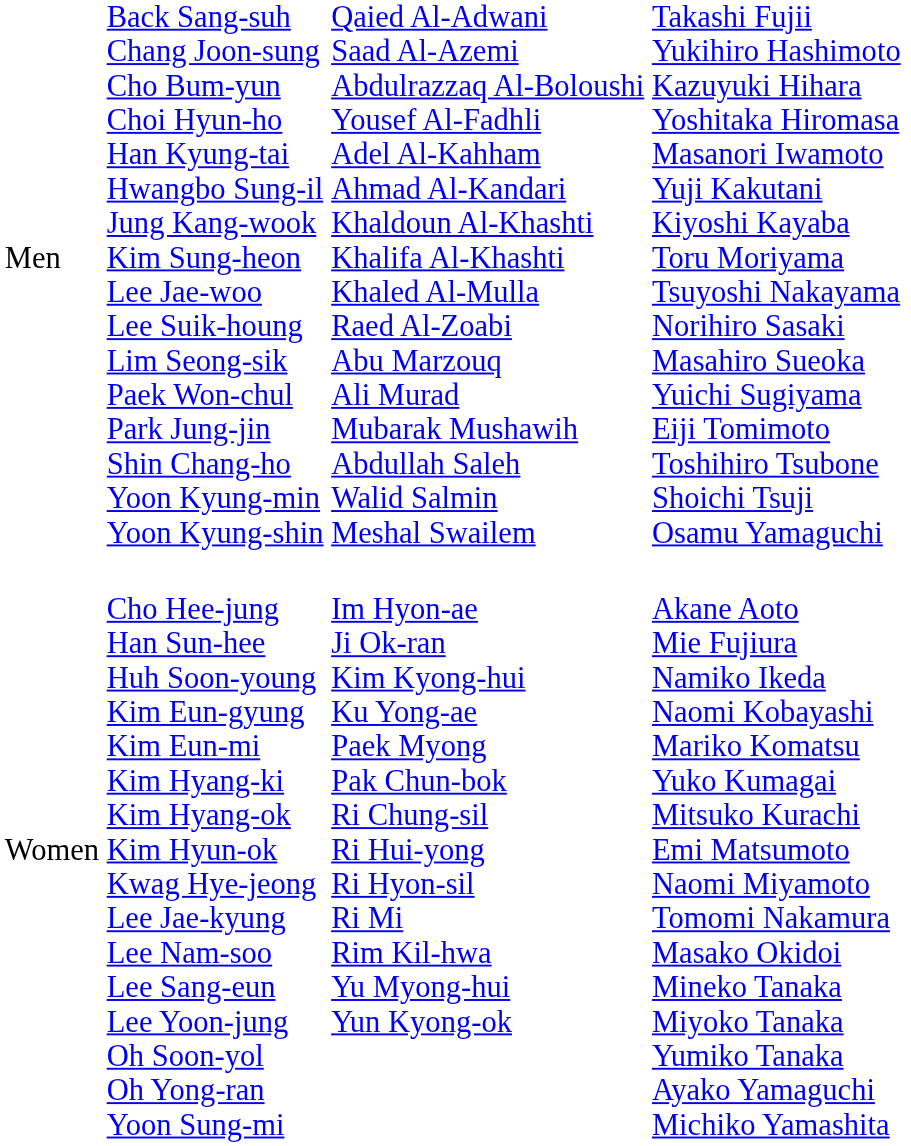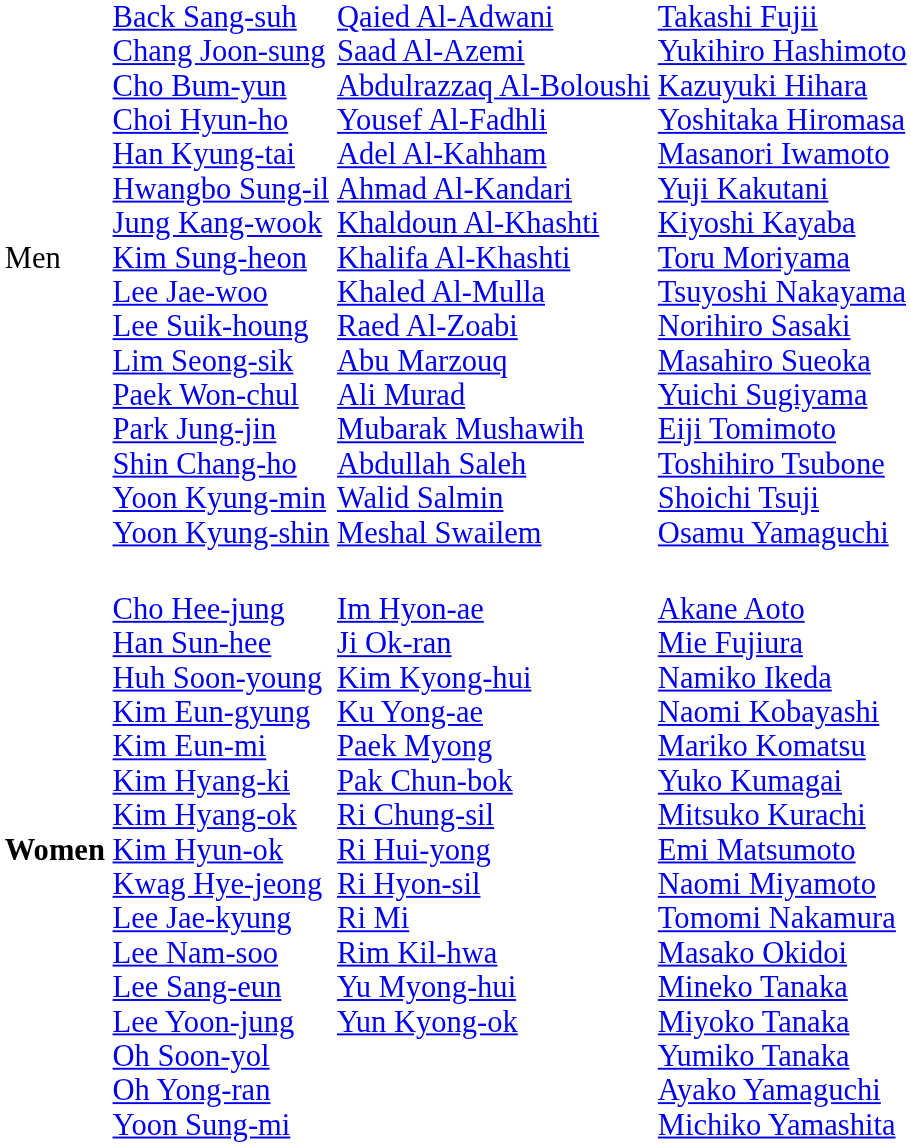(52, 849) normal -> (55, 849) bold
